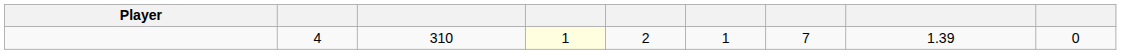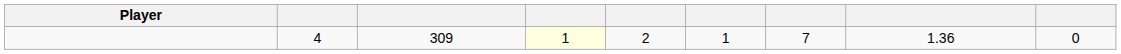(441, 37) 310 -> (441, 37) 309
(941, 37) 1.39 -> (941, 37) 1.36
